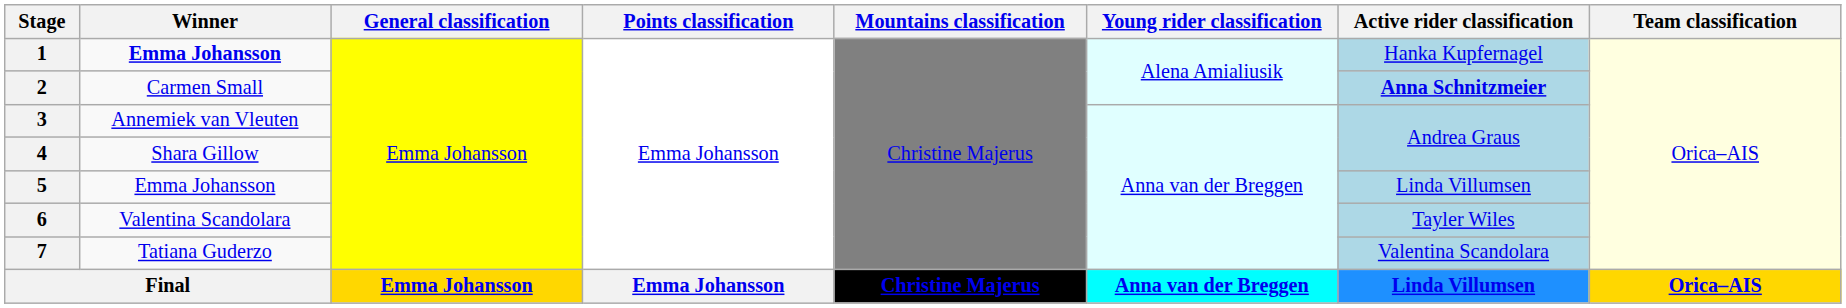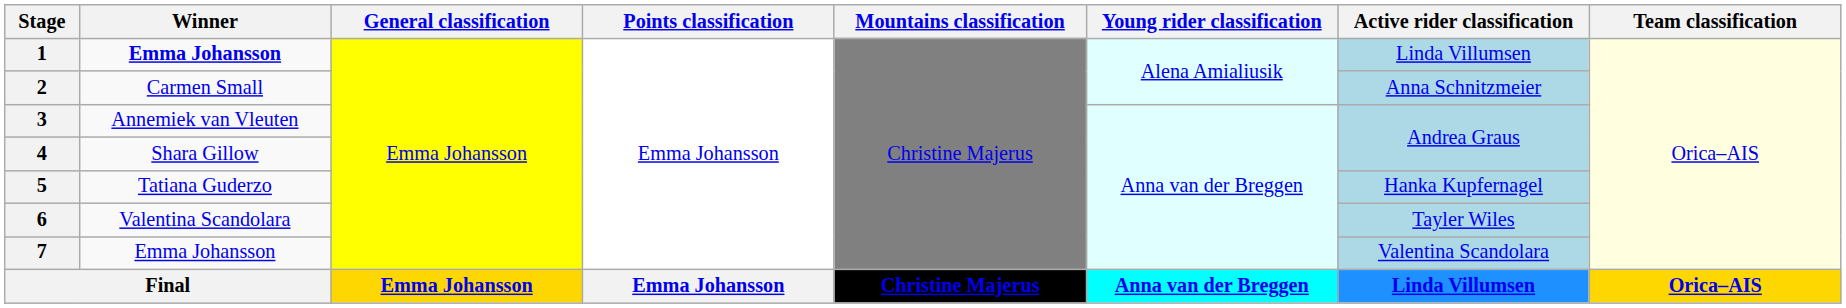(1463, 53) Hanka Kupfernagel -> (1463, 53) Linda Villumsen
(1463, 86) bold -> (1463, 86) normal
(205, 186) Emma Johansson -> (205, 186) Tatiana Guderzo
(1463, 186) Linda Villumsen -> (1463, 186) Hanka Kupfernagel
(205, 252) Tatiana Guderzo -> (205, 252) Emma Johansson
